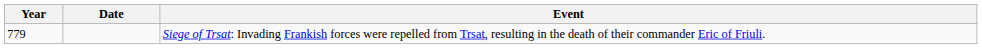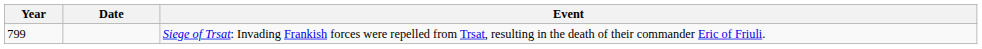(16, 33) 779 -> (16, 33) 799
